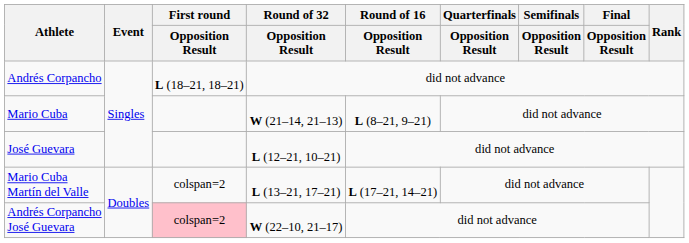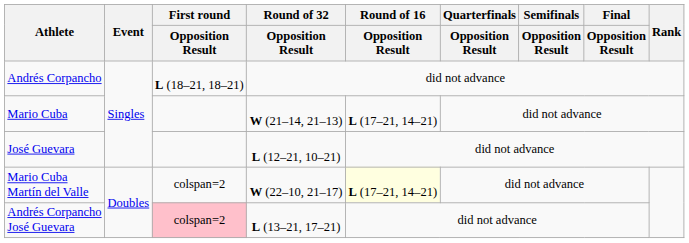(393, 121) L (8–21, 9–21) -> (393, 121) L (17–21, 14–21)
(296, 192) L (13–21, 17–21) -> (296, 192) W (22–10, 21–17)
(393, 192) no background -> (393, 192) lightyellow background
(296, 227) W (22–10, 21–17) -> (296, 227) L (13–21, 17–21)
